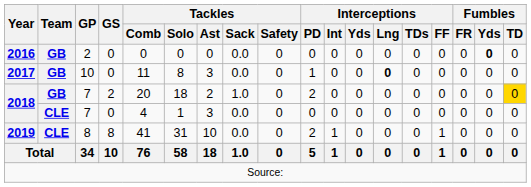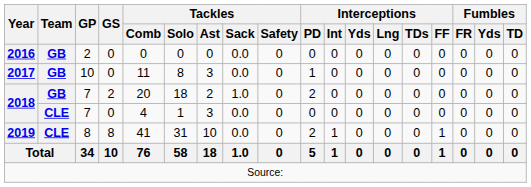(489, 53) bold -> (489, 53) normal
(388, 73) bold -> (388, 73) normal
(515, 93) gold background -> (515, 93) no background
